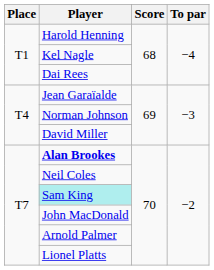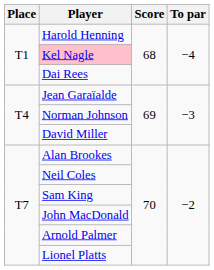(68, 54) no background -> (68, 54) pink background
(78, 154) bold -> (77, 154) normal
(67, 194) paleturquoise background -> (67, 194) no background
